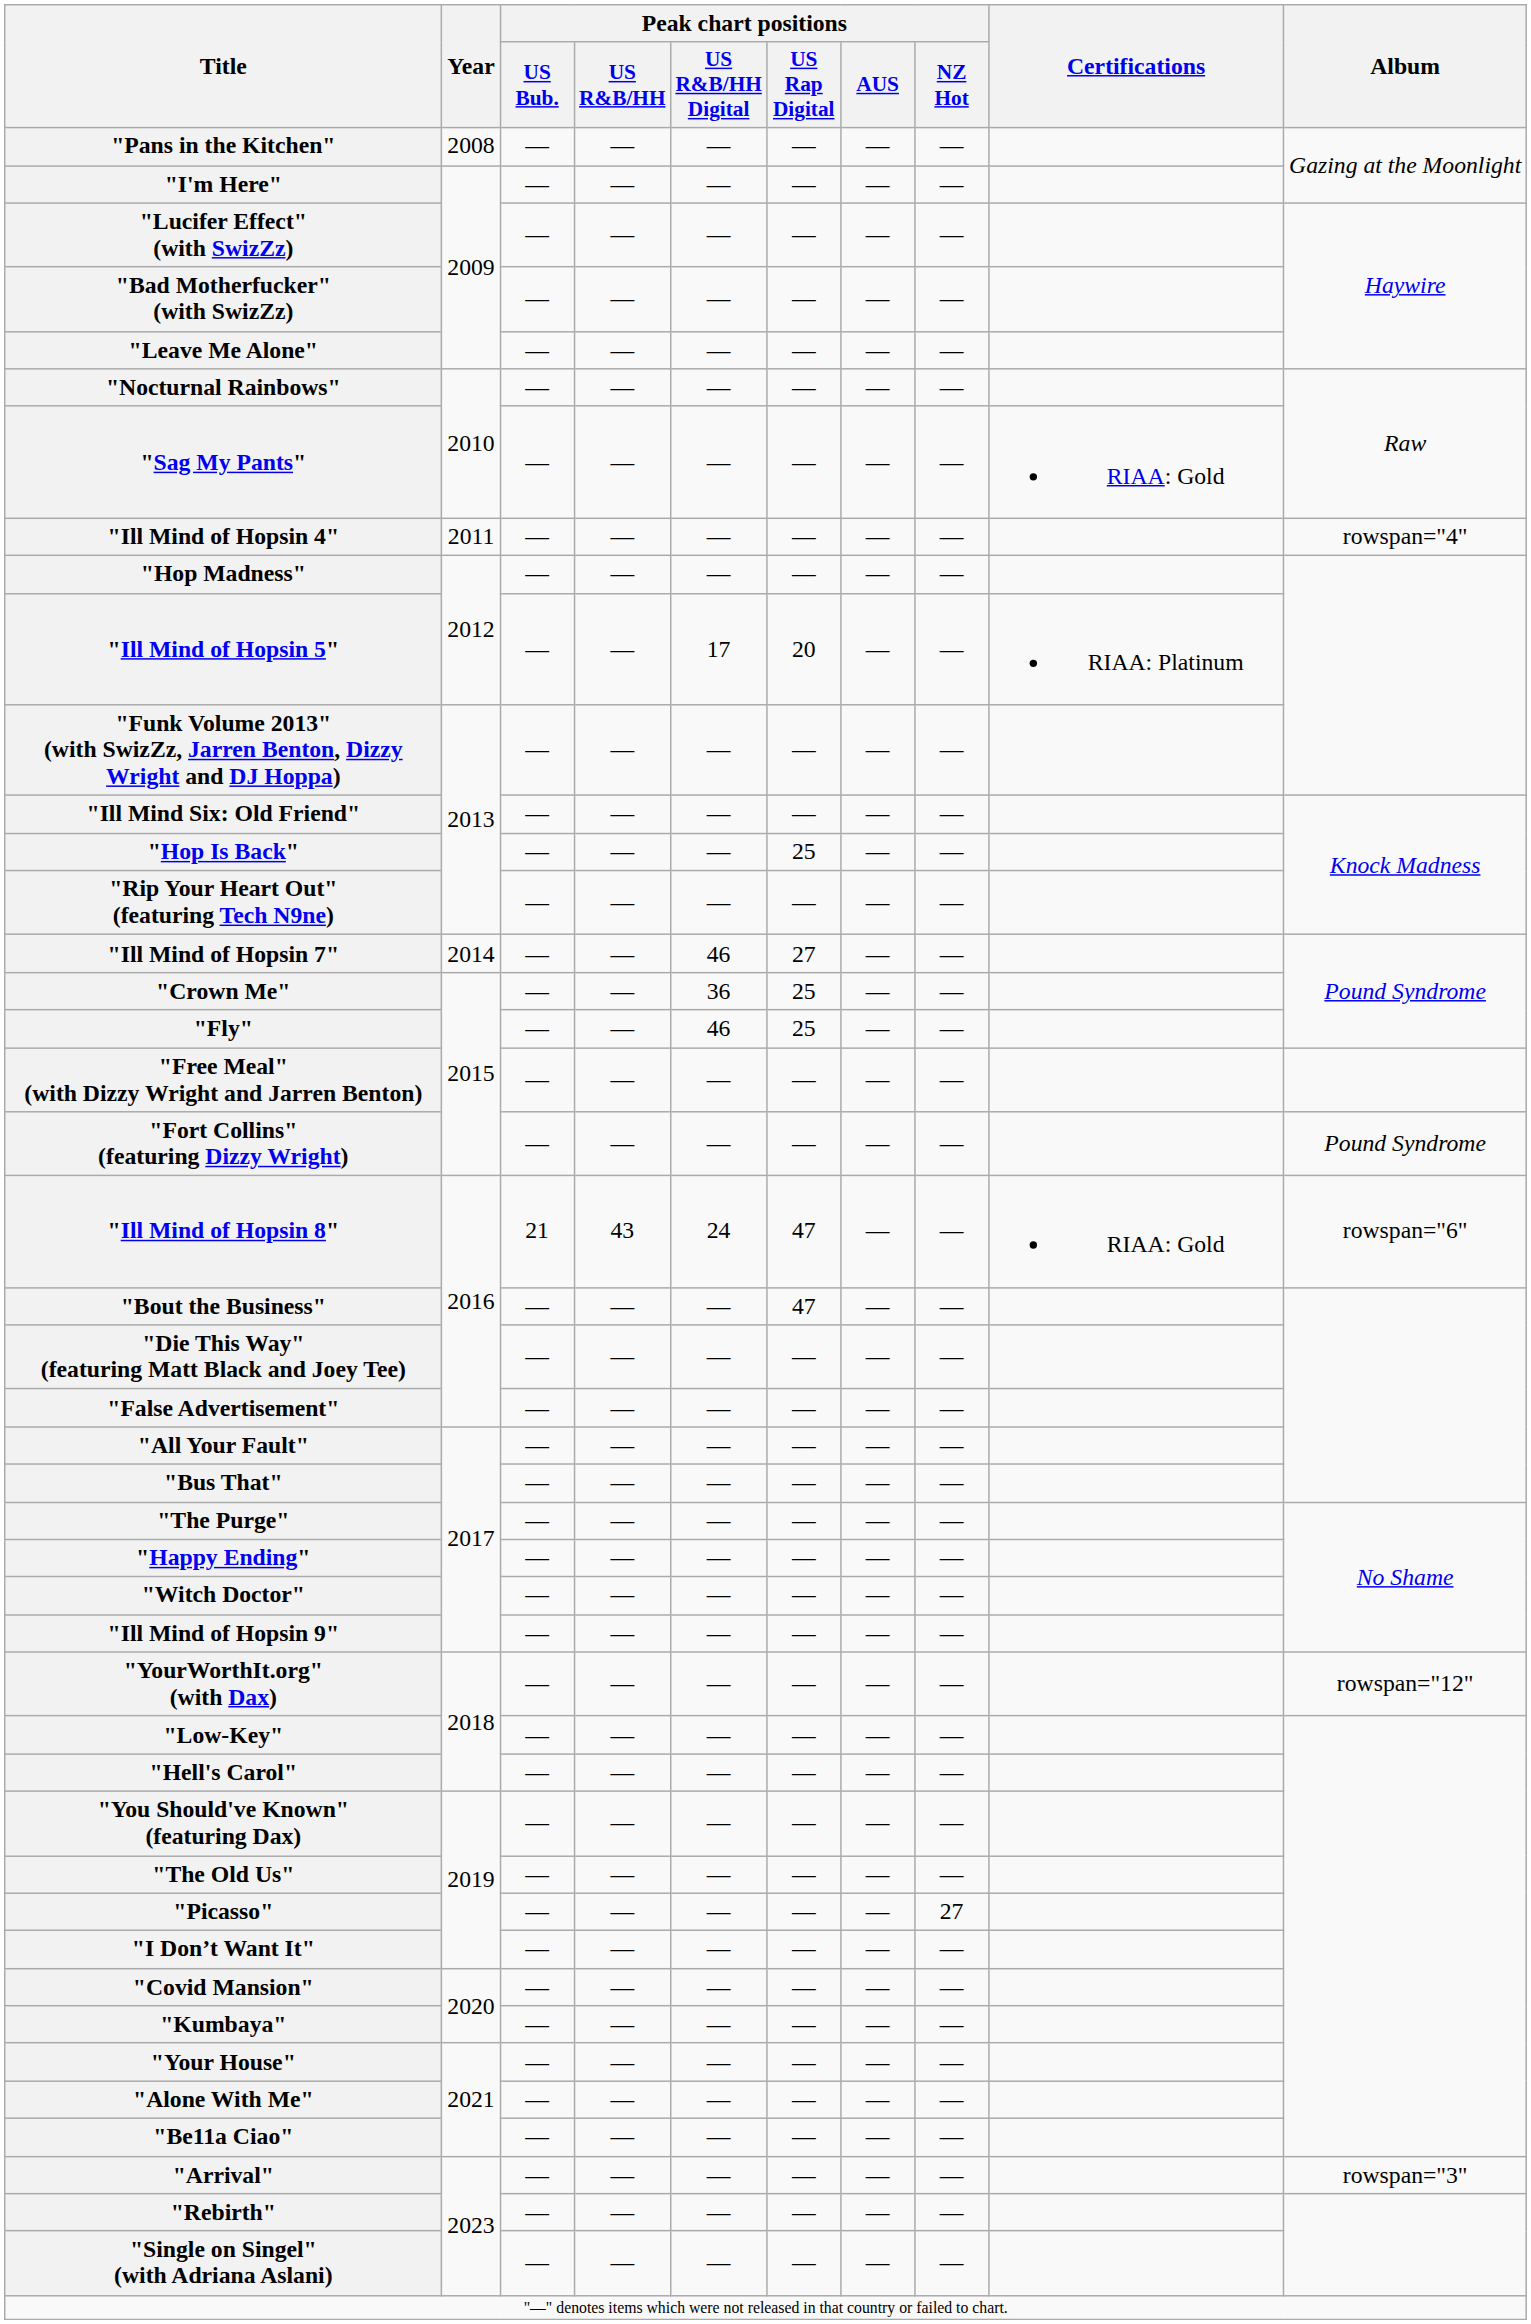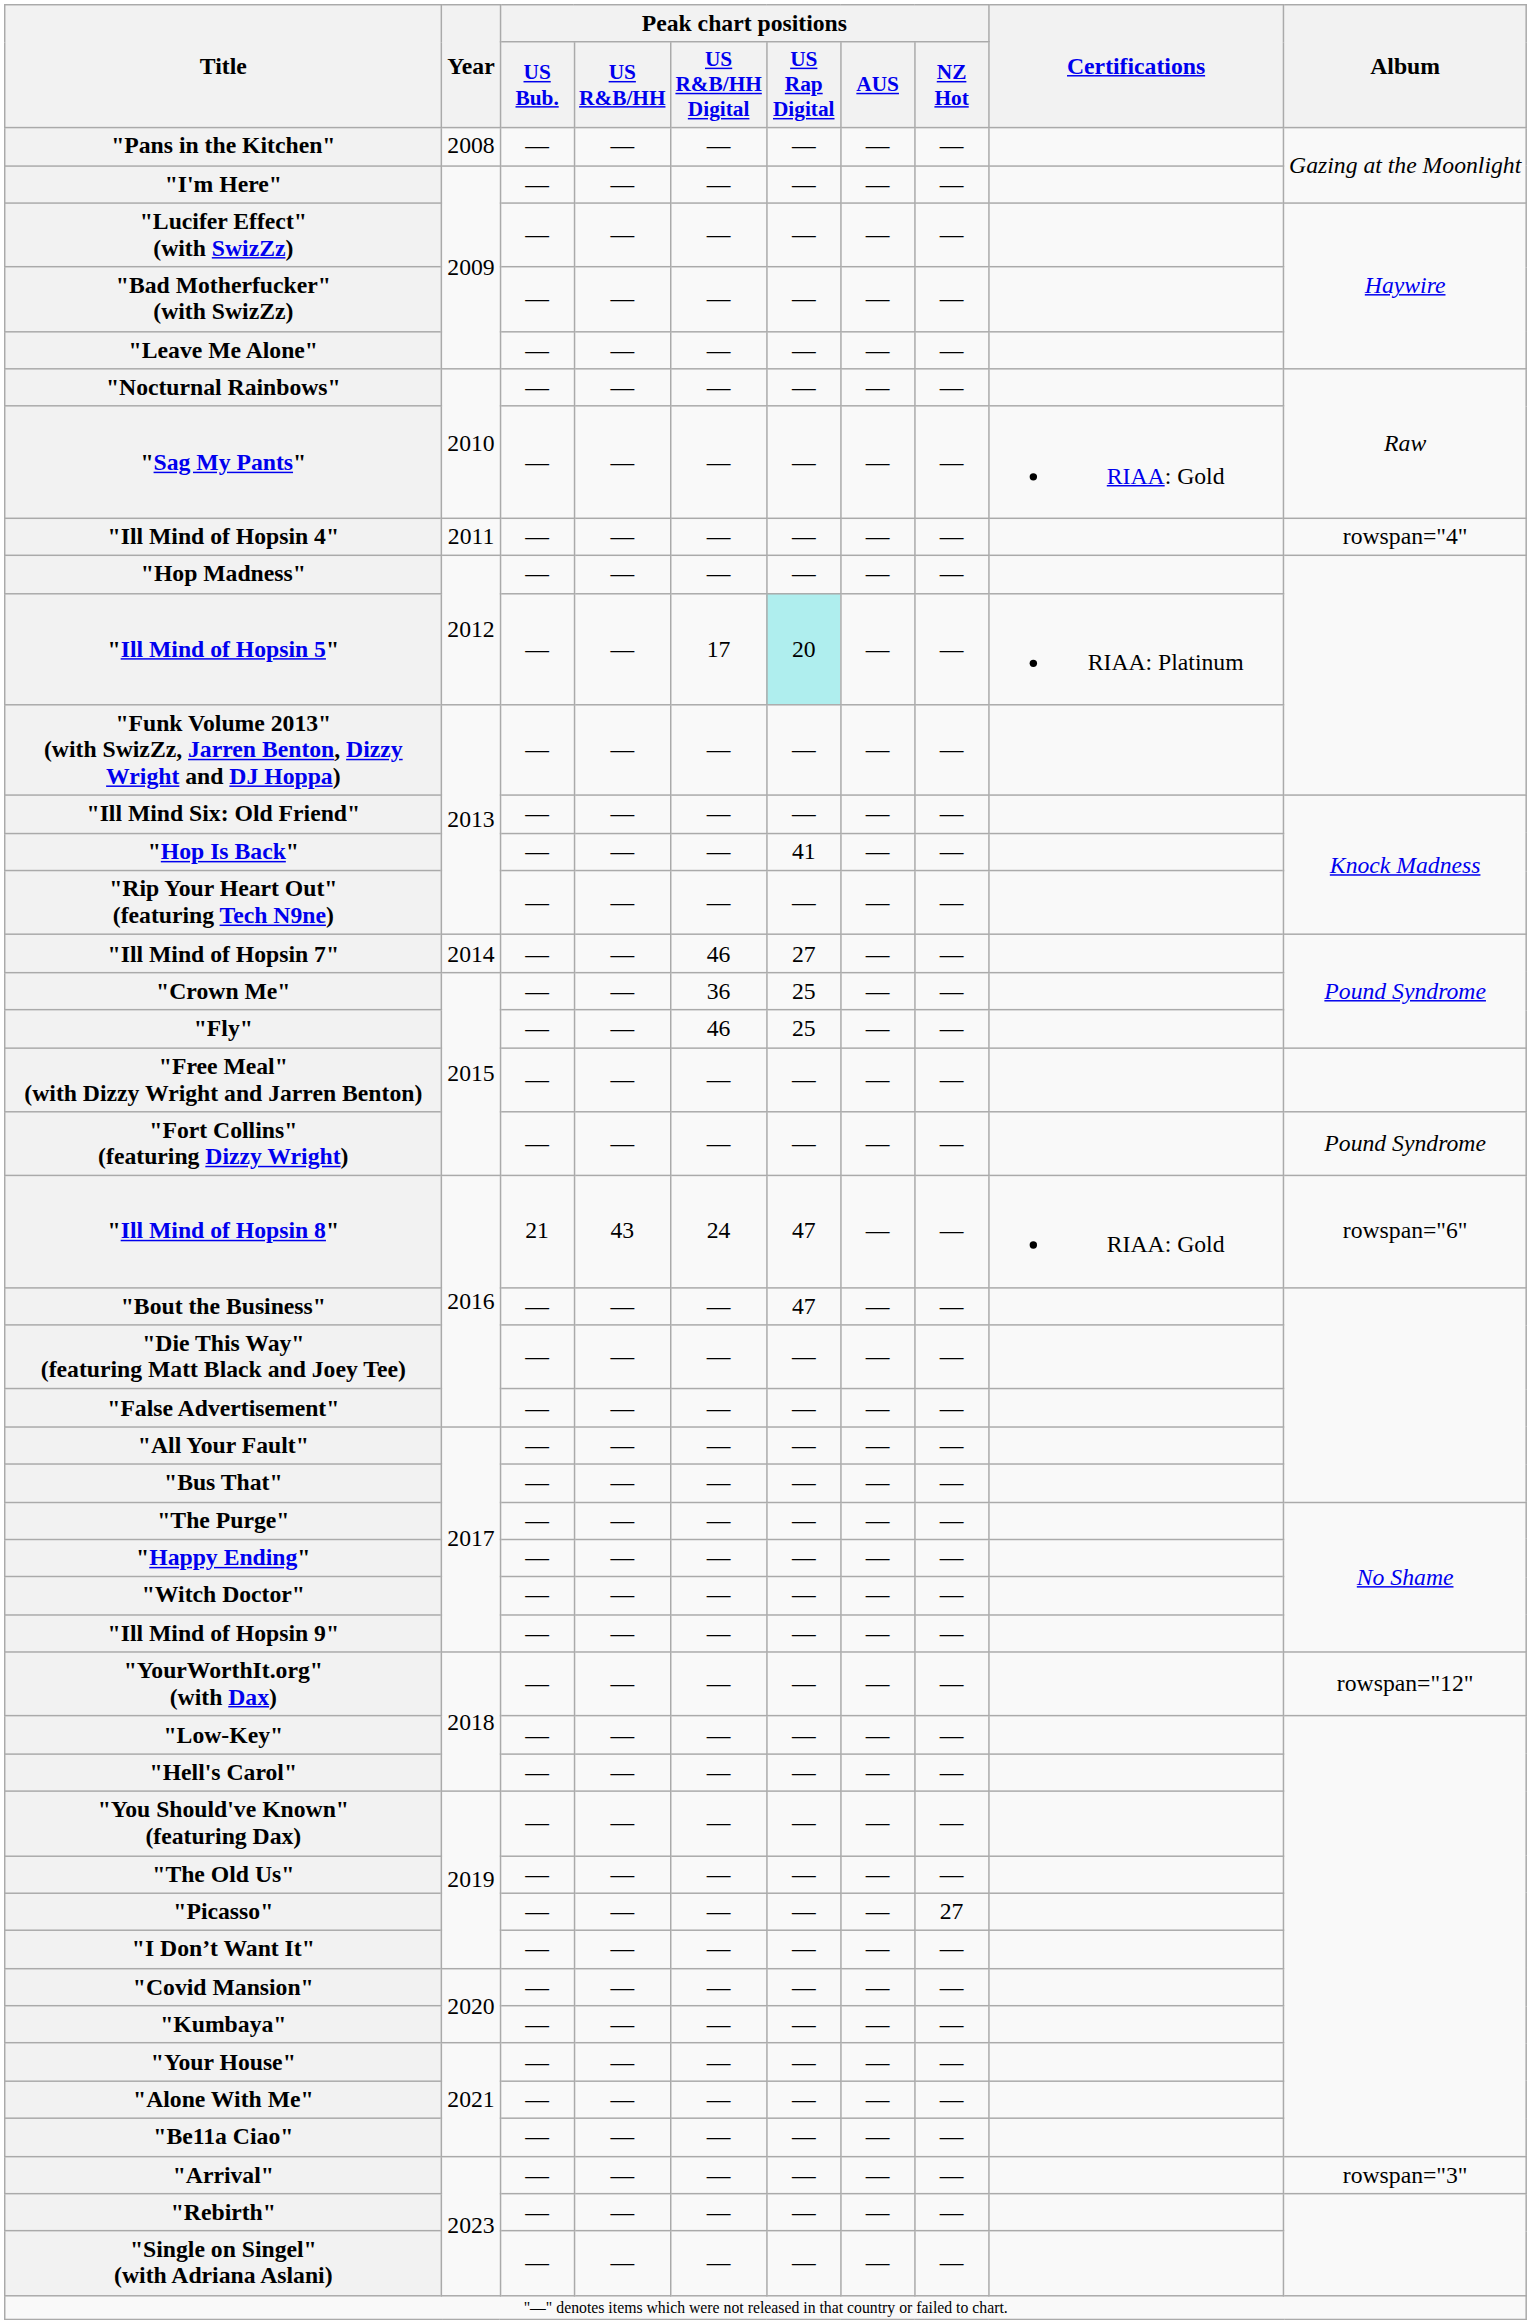(804, 648) no background -> (804, 648) paleturquoise background
(804, 851) 25 -> (804, 851) 41
